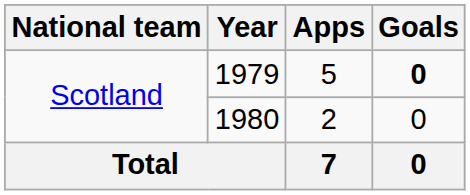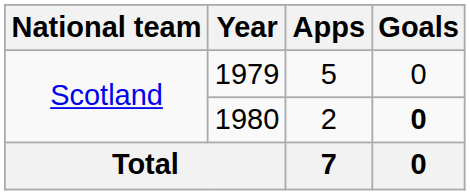(419, 73) bold -> (419, 73) normal
(419, 119) normal -> (419, 119) bold
